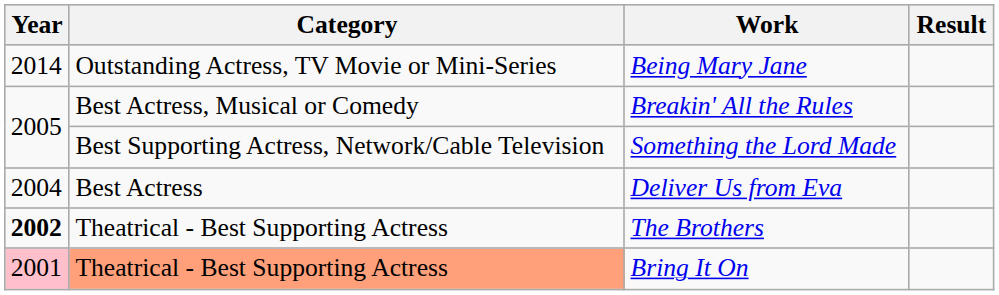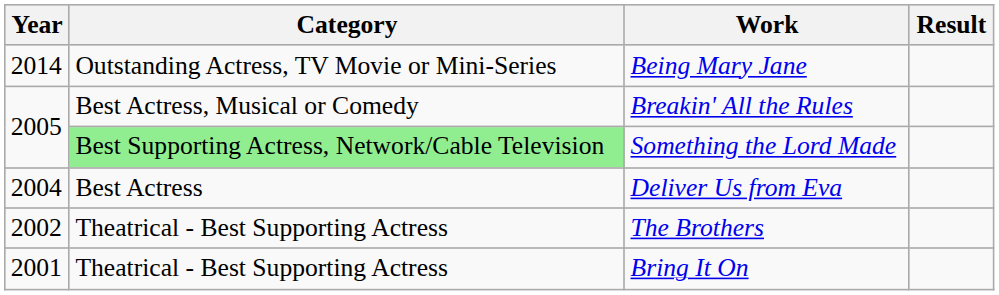(340, 146) no background -> (340, 146) lightgreen background
(36, 227) bold -> (36, 227) normal
(36, 268) pink background -> (36, 268) no background
(262, 268) lightsalmon background -> (262, 268) no background
